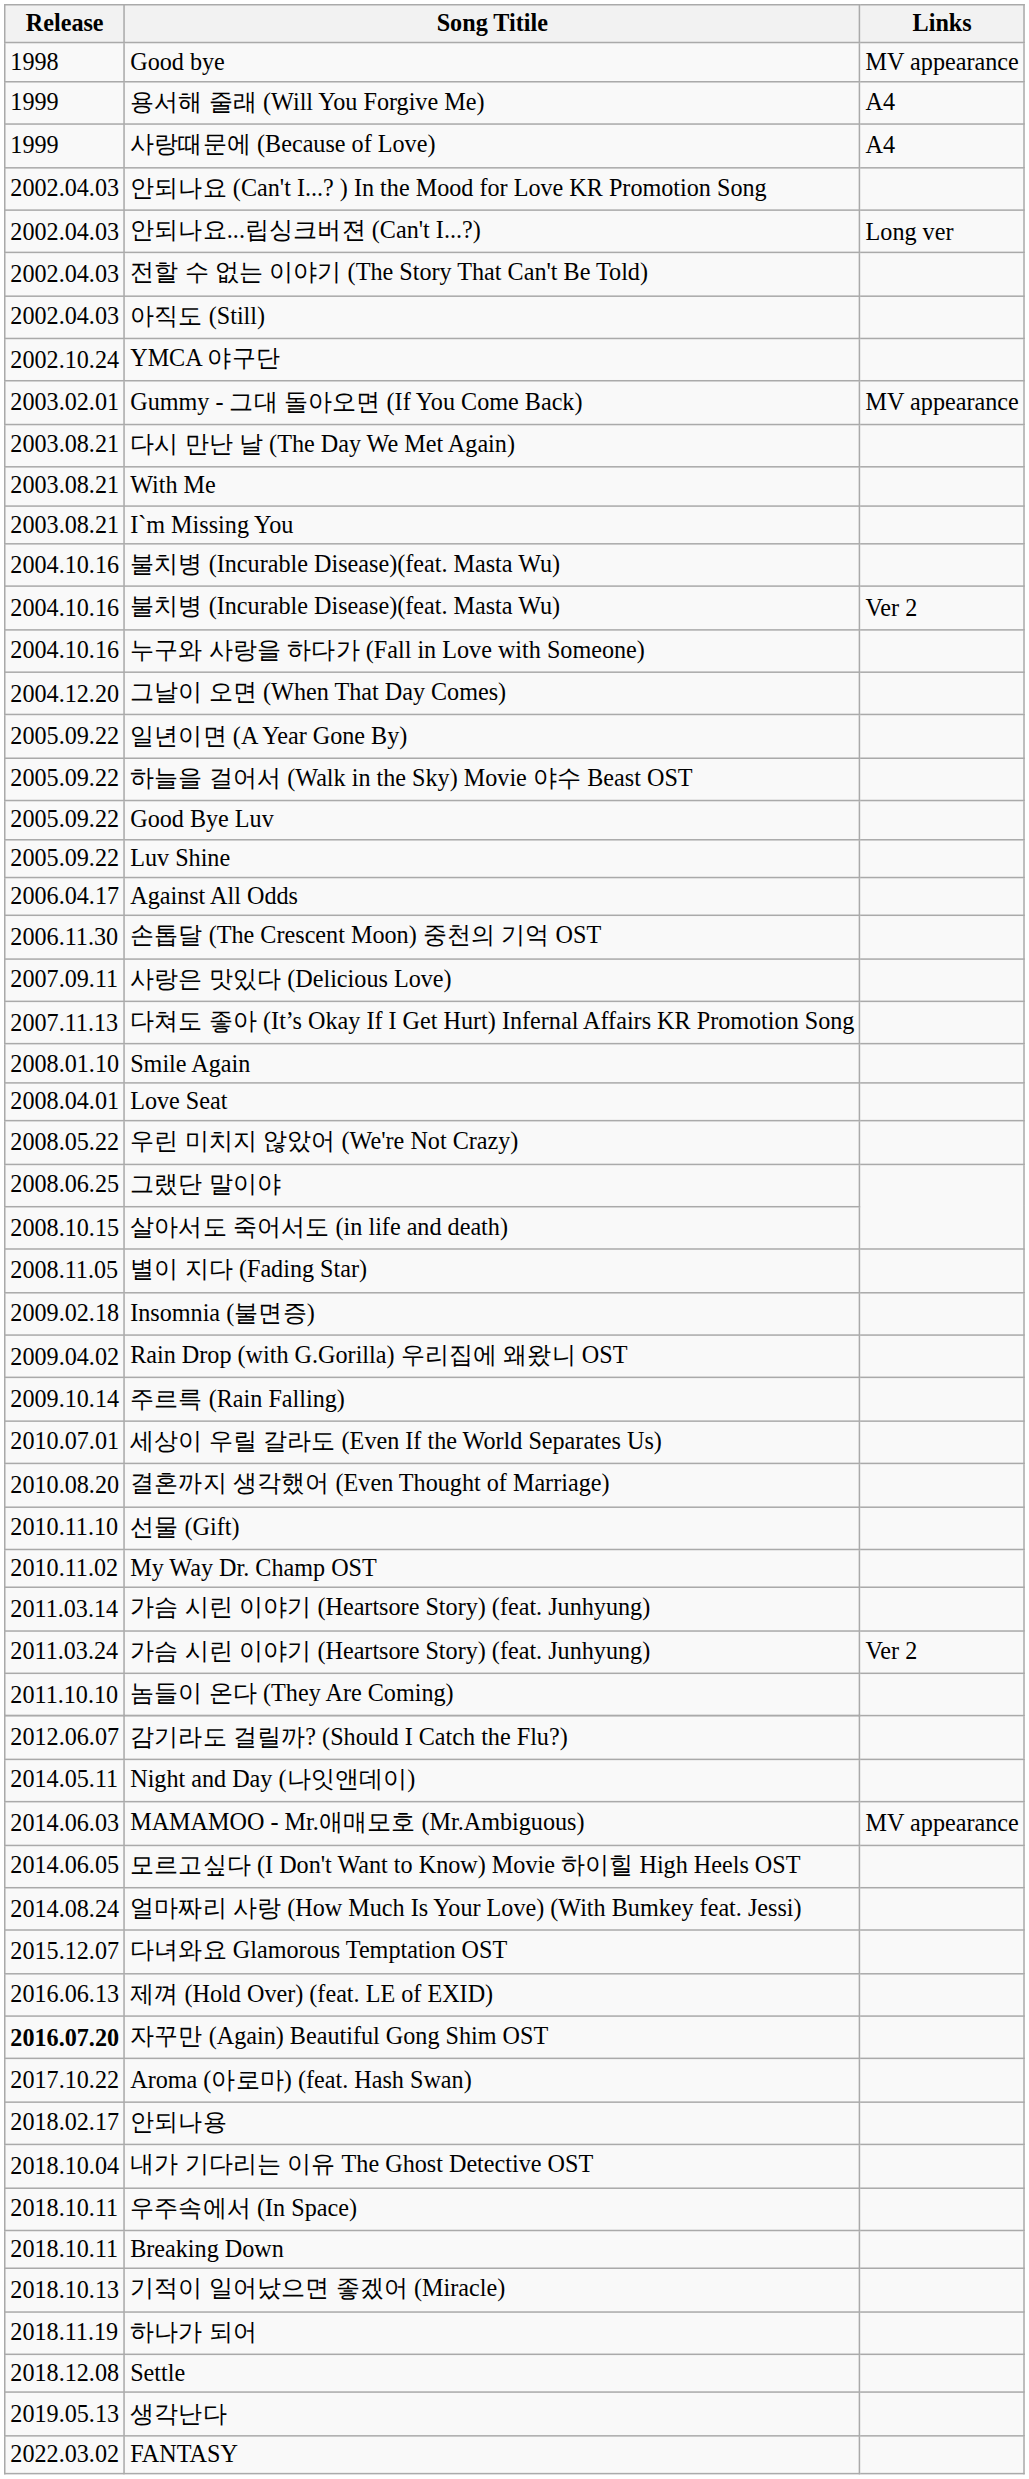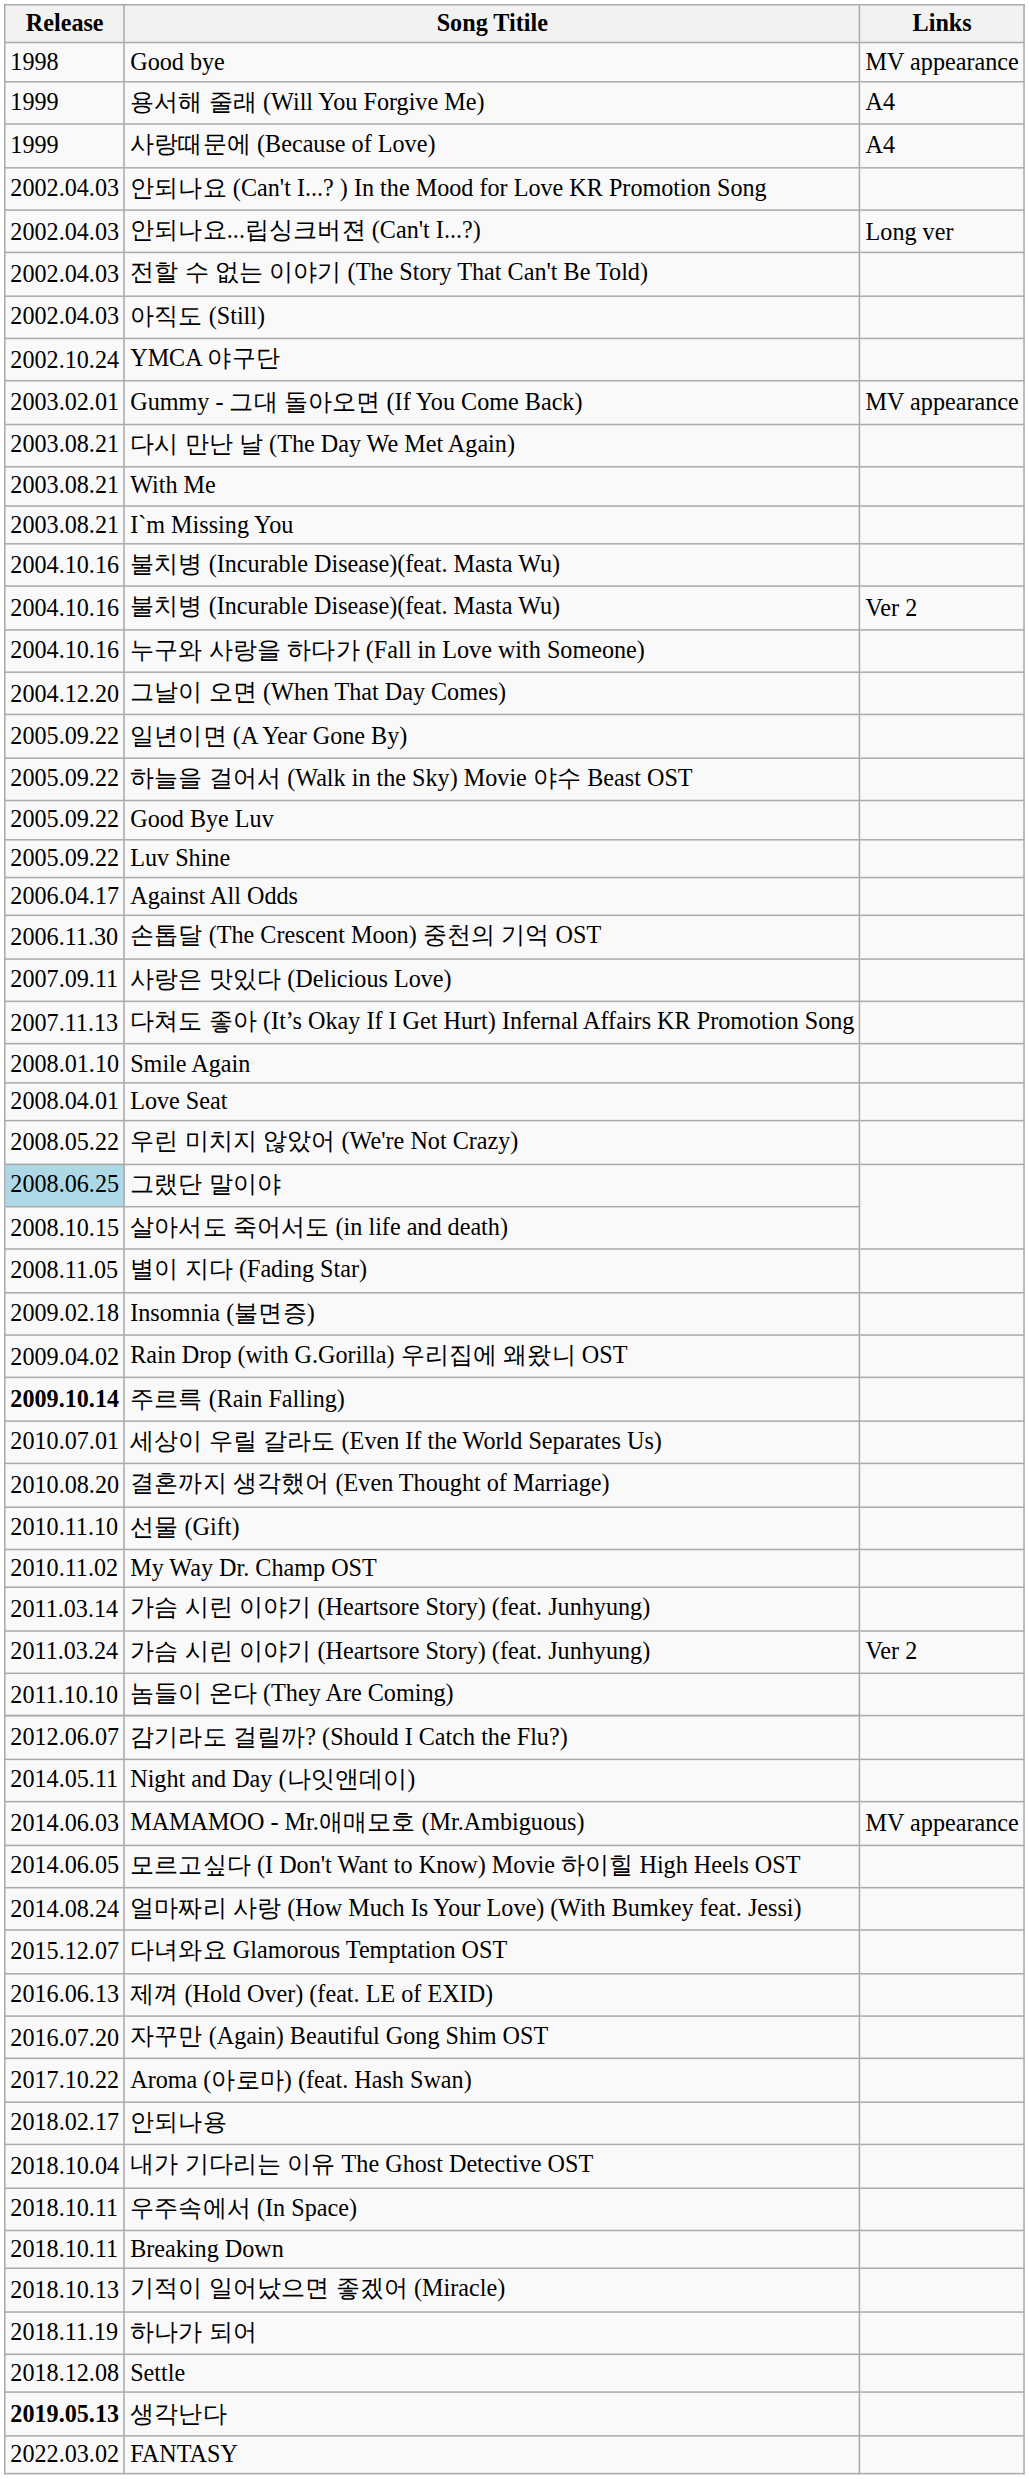(65, 1184) no background -> (65, 1184) lightblue background
(65, 1399) normal -> (65, 1399) bold
(65, 2037) bold -> (65, 2037) normal
(65, 2413) normal -> (65, 2413) bold
